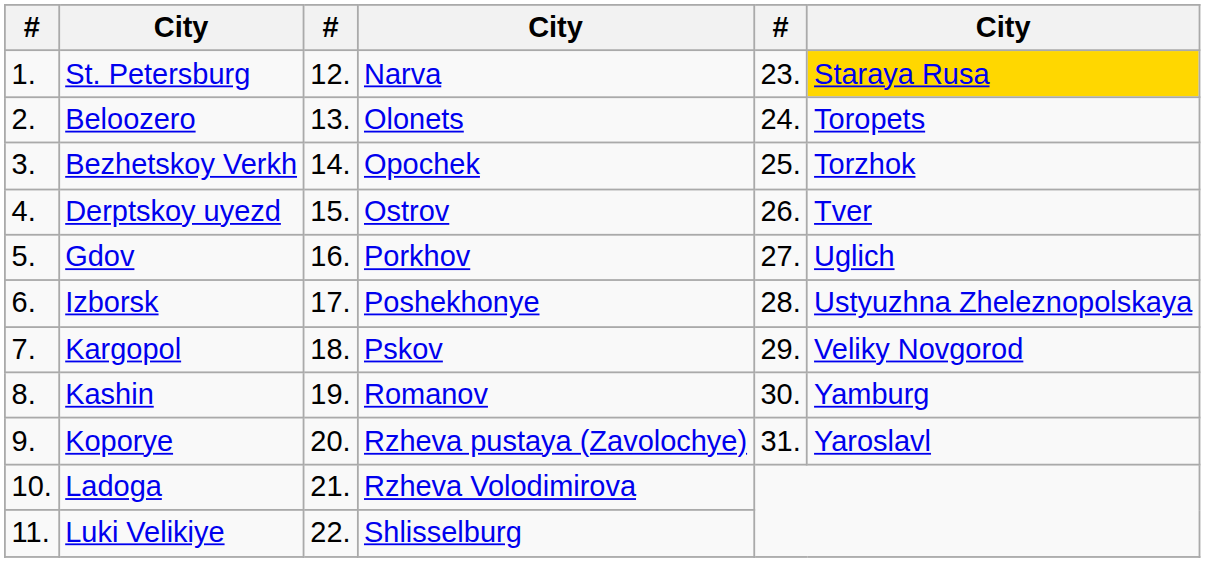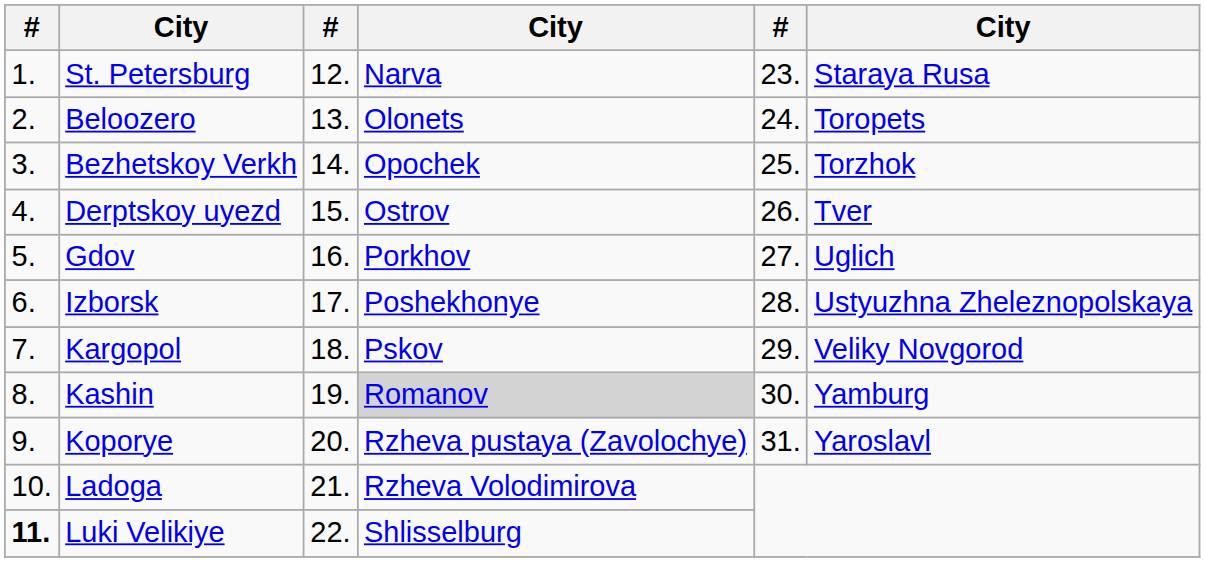(902, 73) gold background -> (902, 73) no background
(426, 394) no background -> (426, 394) lightgrey background
(31, 532) normal -> (31, 532) bold
